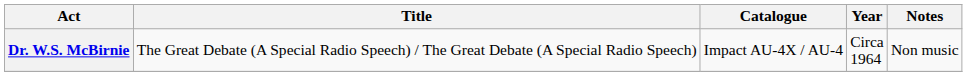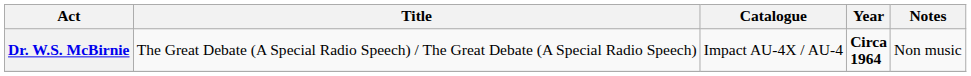(867, 50) normal -> (869, 50) bold
